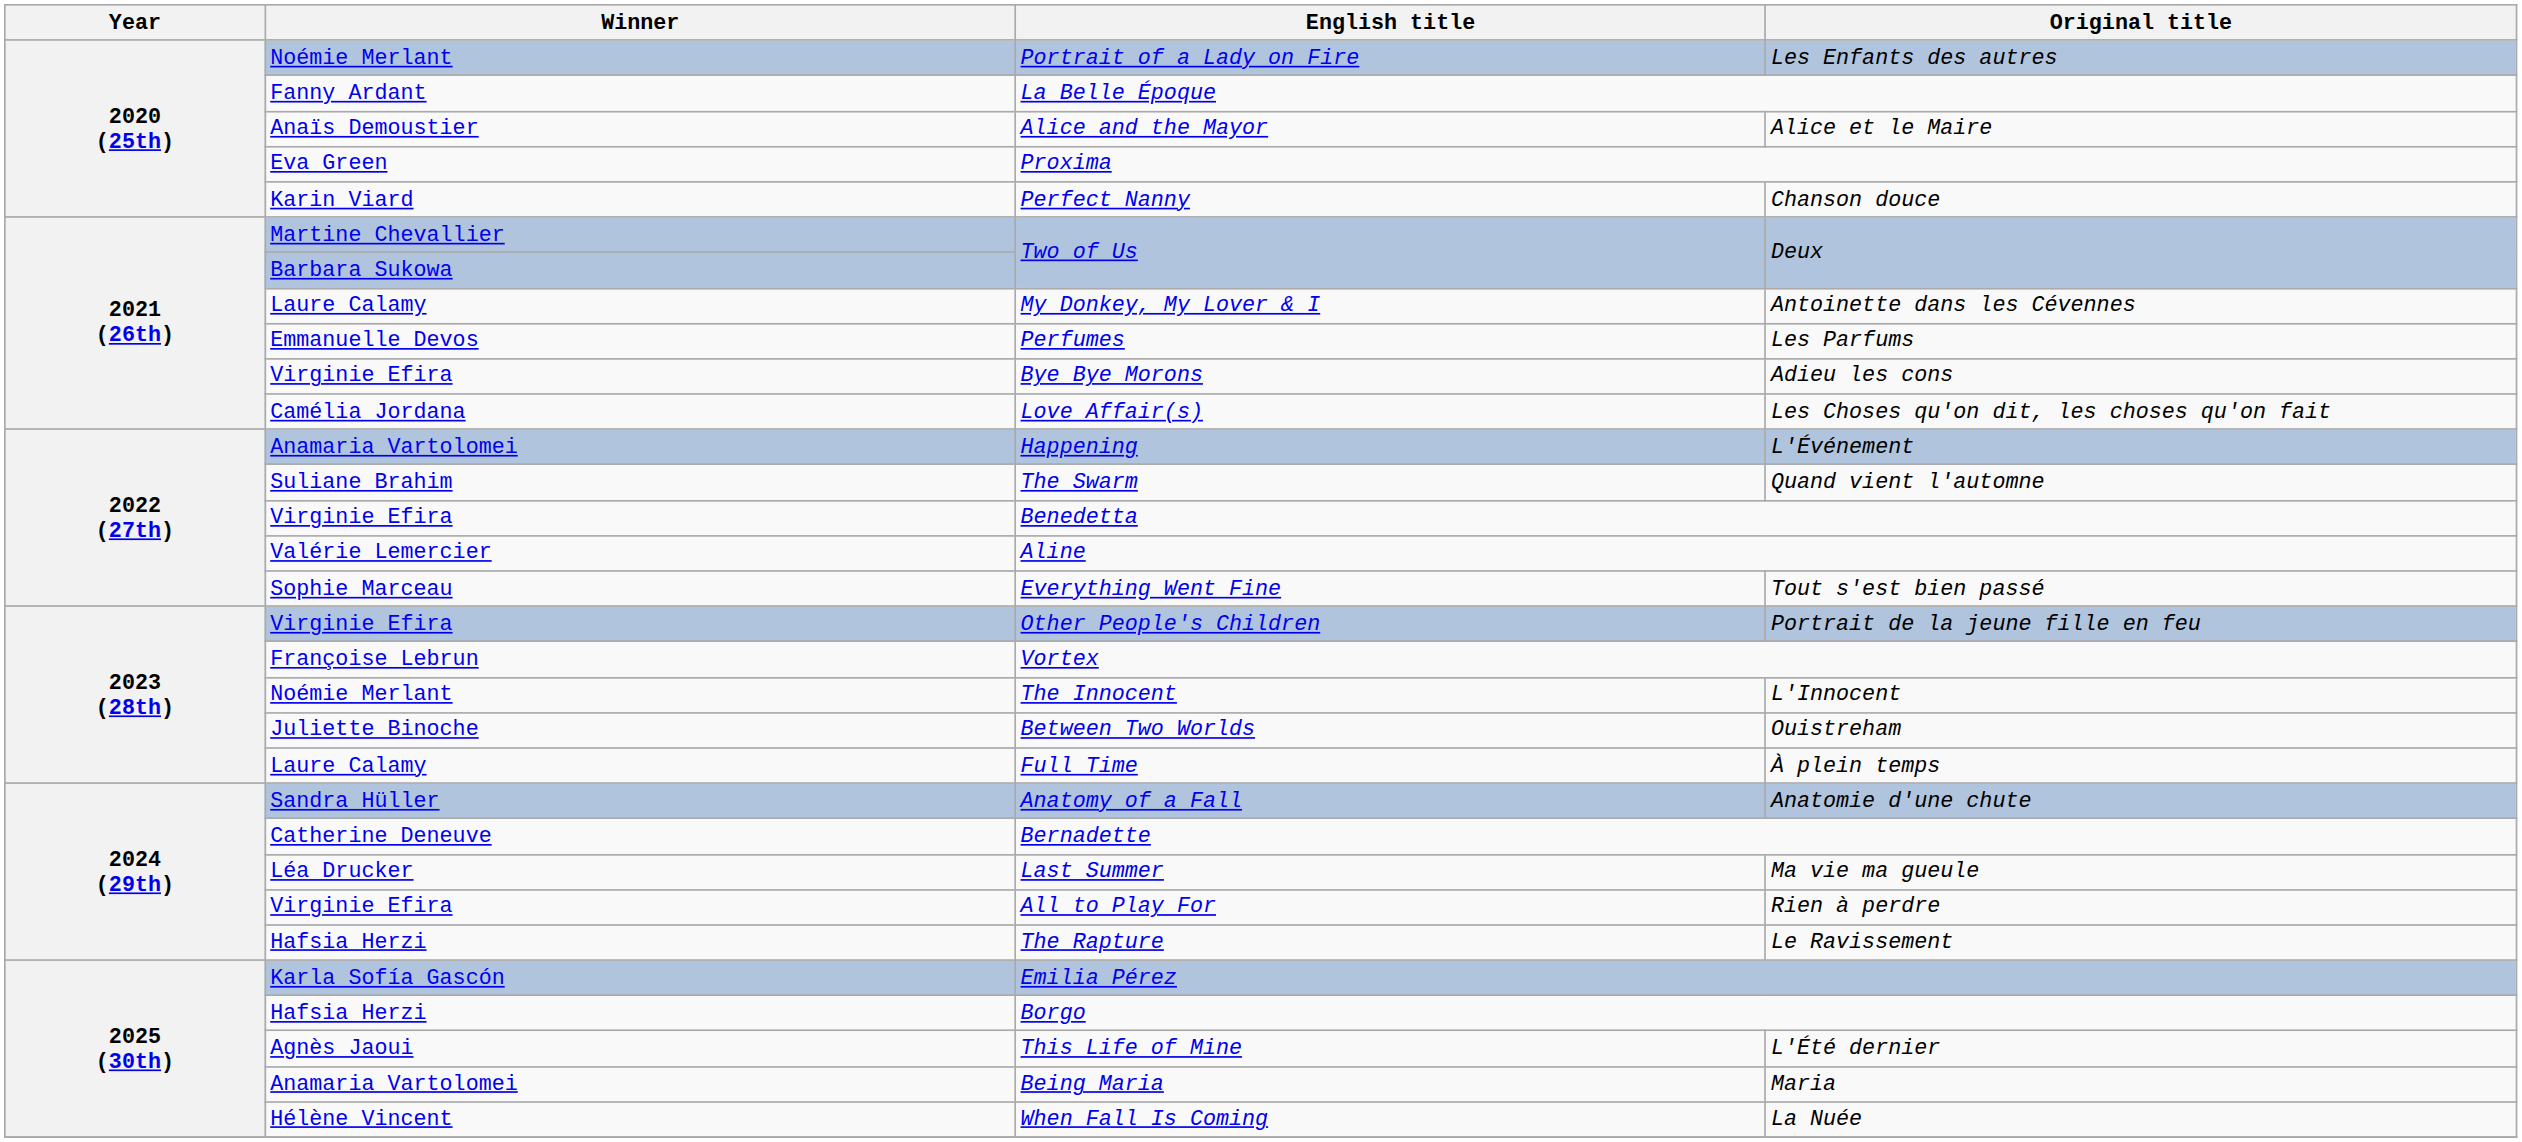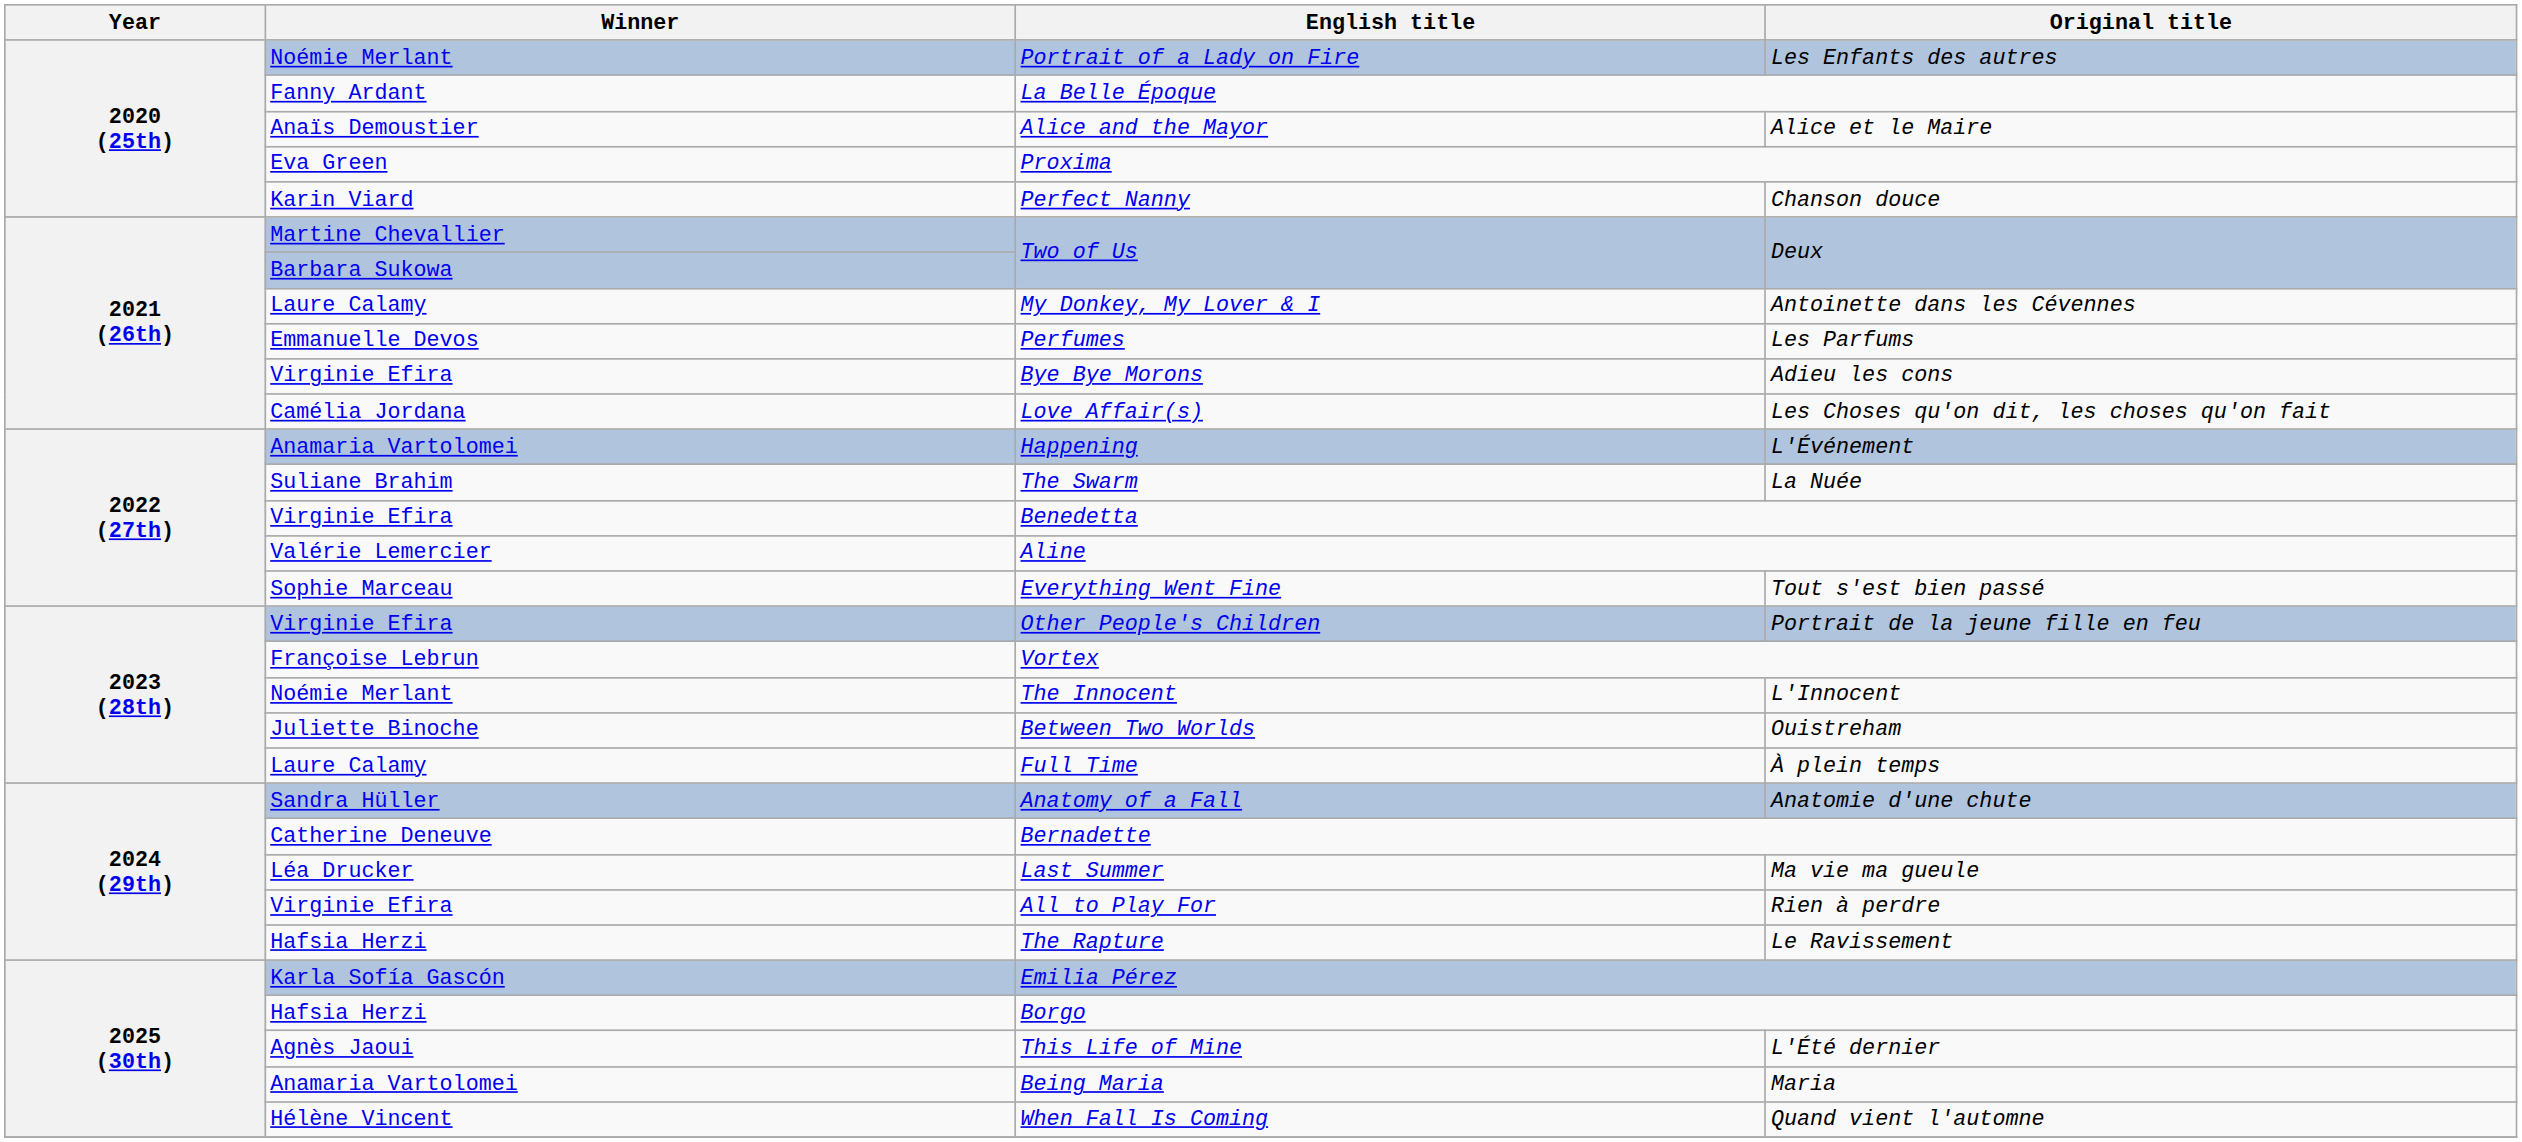(1908, 483) Quand vient l'automne -> (1817, 483) La Nuée
(1817, 1119) La Nuée -> (1908, 1119) Quand vient l'automne
